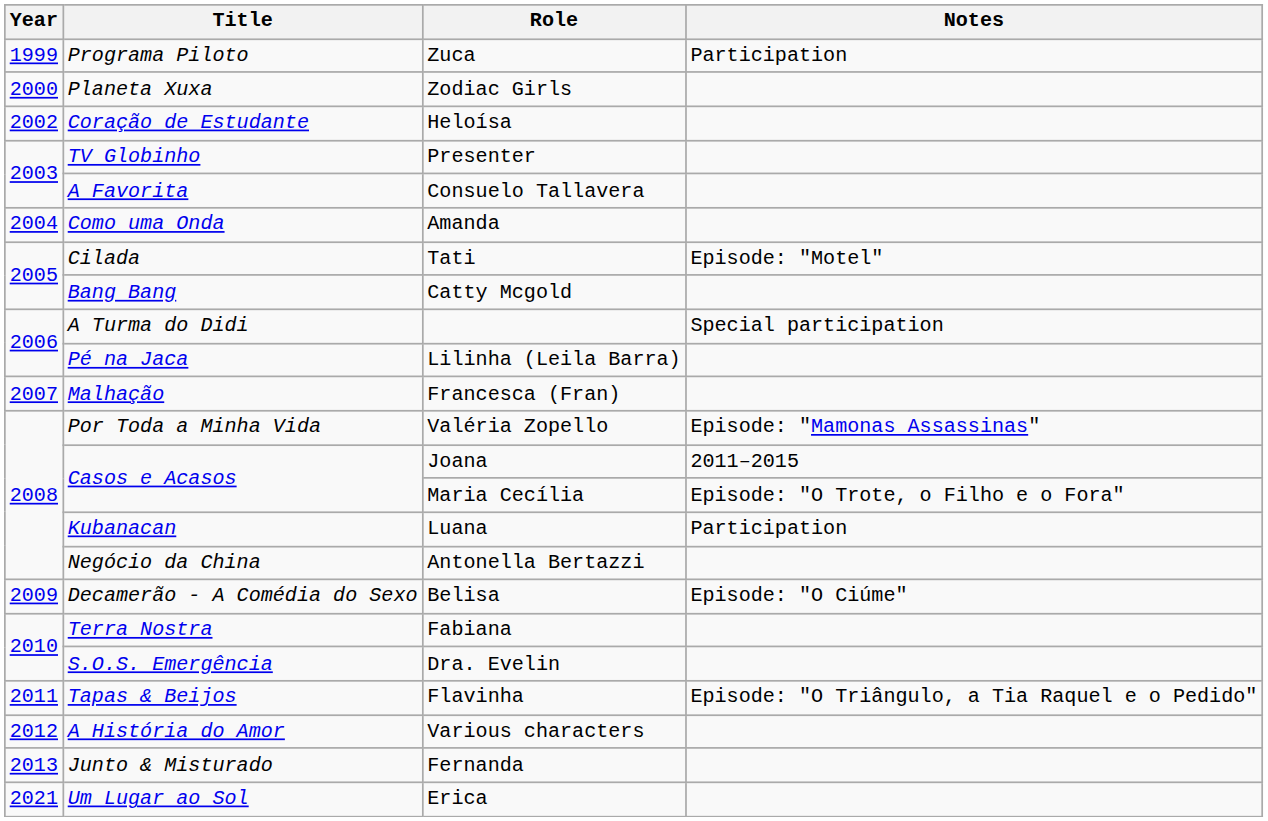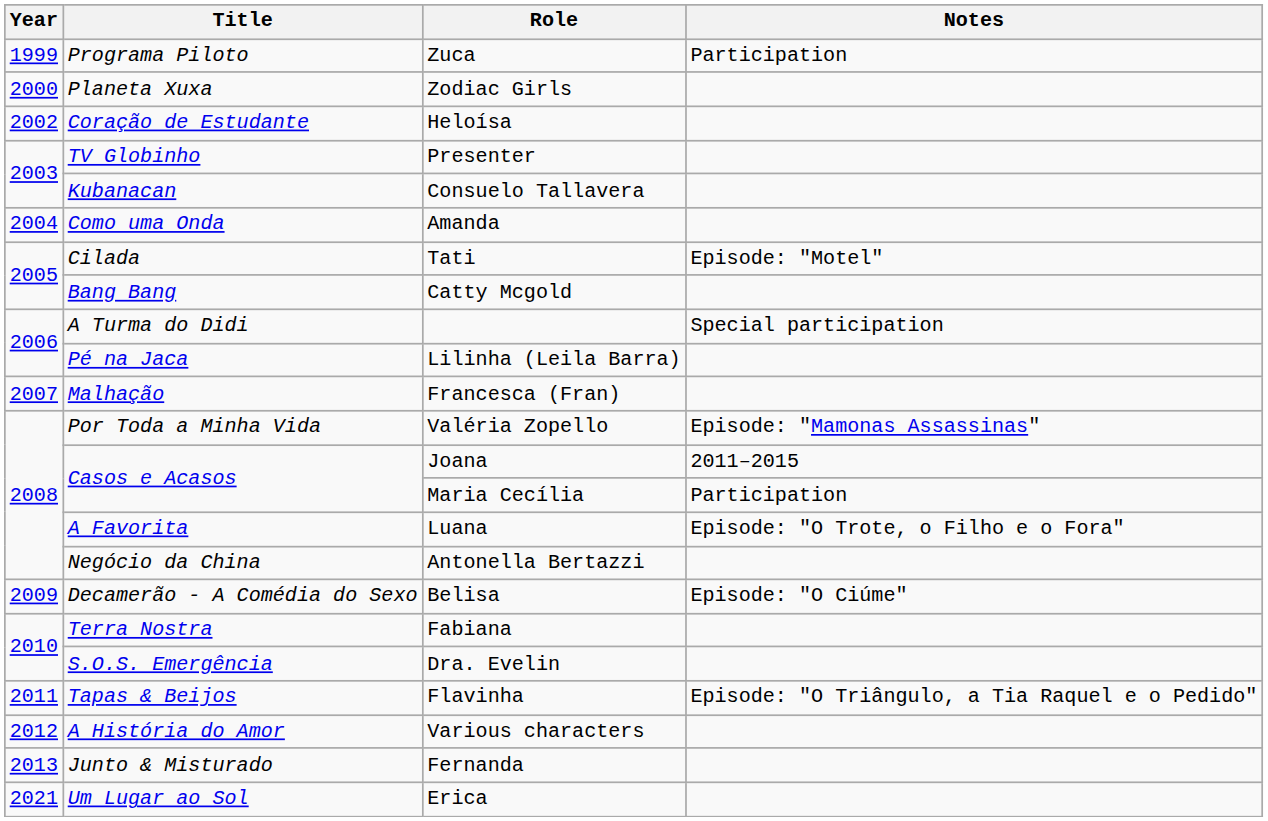(128, 190) A Favorita -> (122, 190) Kubanacan
(908, 495) Episode: "O Trote, o Filho e o Fora" -> (769, 495) Participation
(122, 529) Kubanacan -> (128, 529) A Favorita
(769, 529) Participation -> (908, 529) Episode: "O Trote, o Filho e o Fora"
